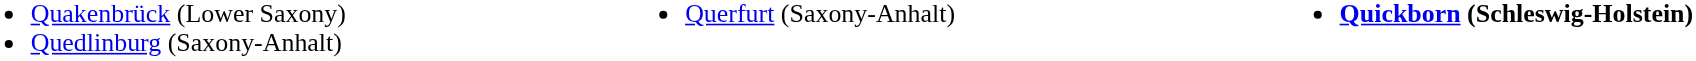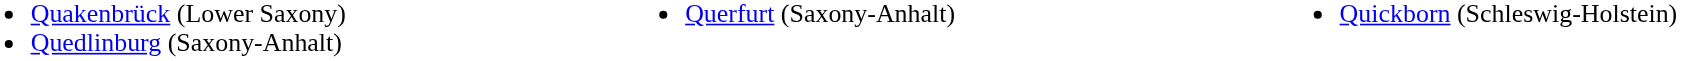(1599, 14) bold -> (1599, 14) normal
